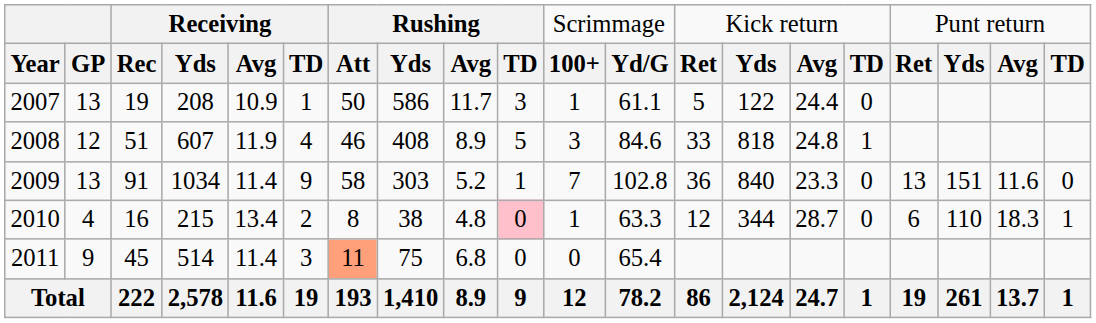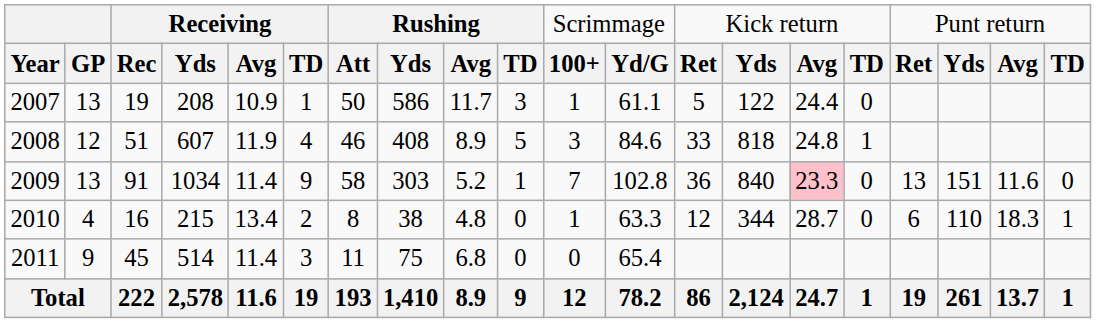(817, 180) no background -> (817, 180) pink background
(520, 219) pink background -> (520, 219) no background
(353, 258) lightsalmon background -> (353, 258) no background
